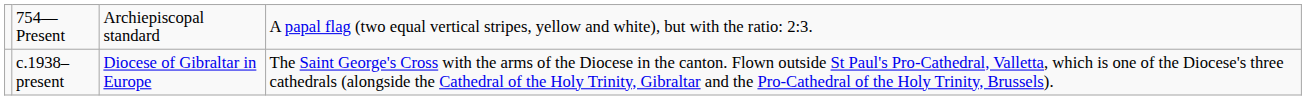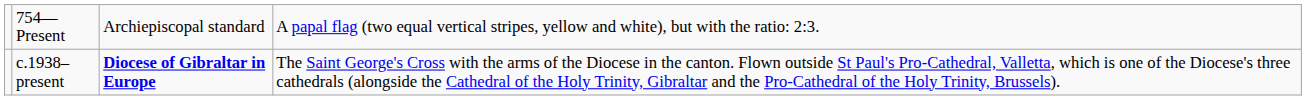(180, 72) normal -> (184, 72) bold
